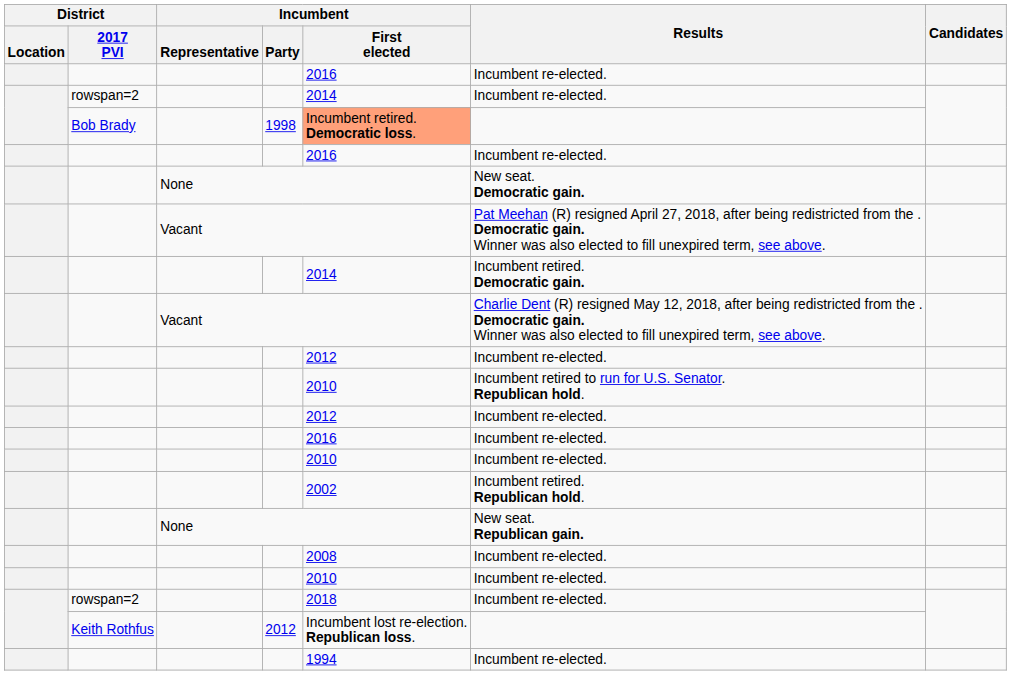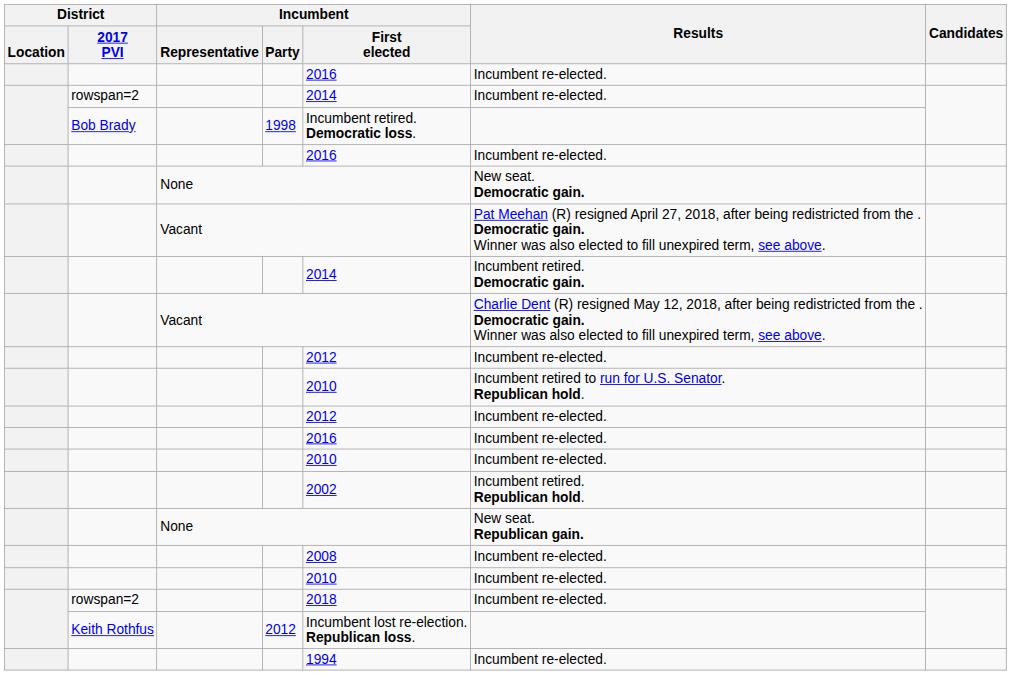(361, 125) lightsalmon background -> (361, 125) no background
